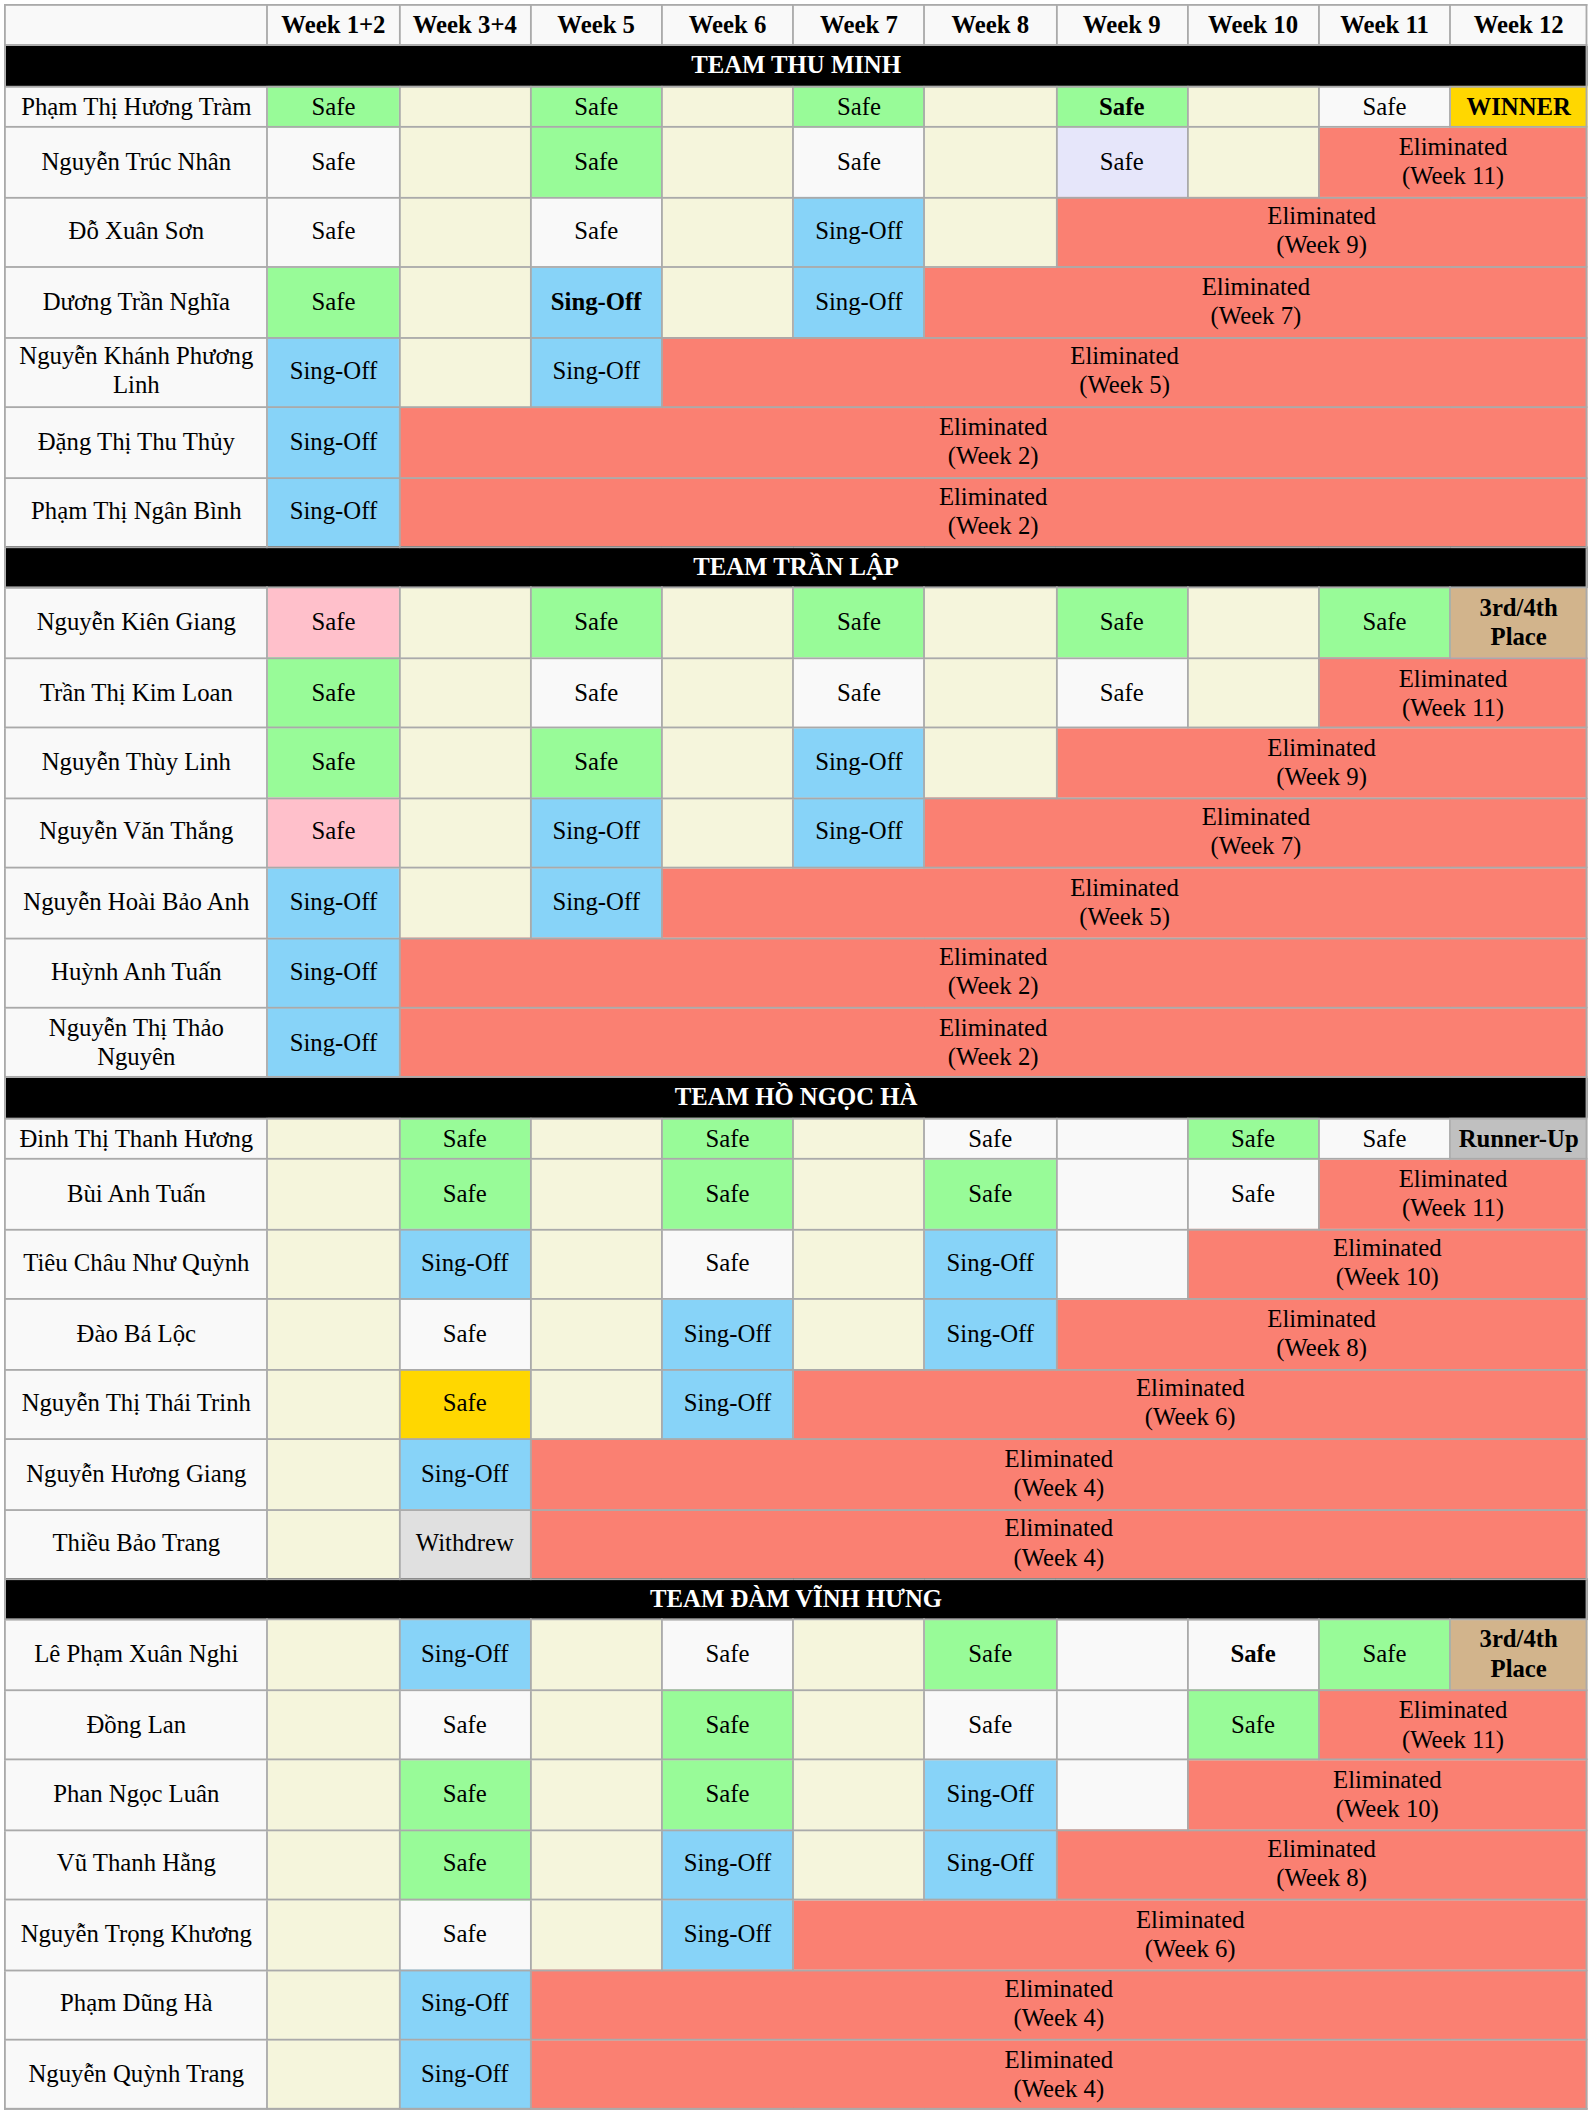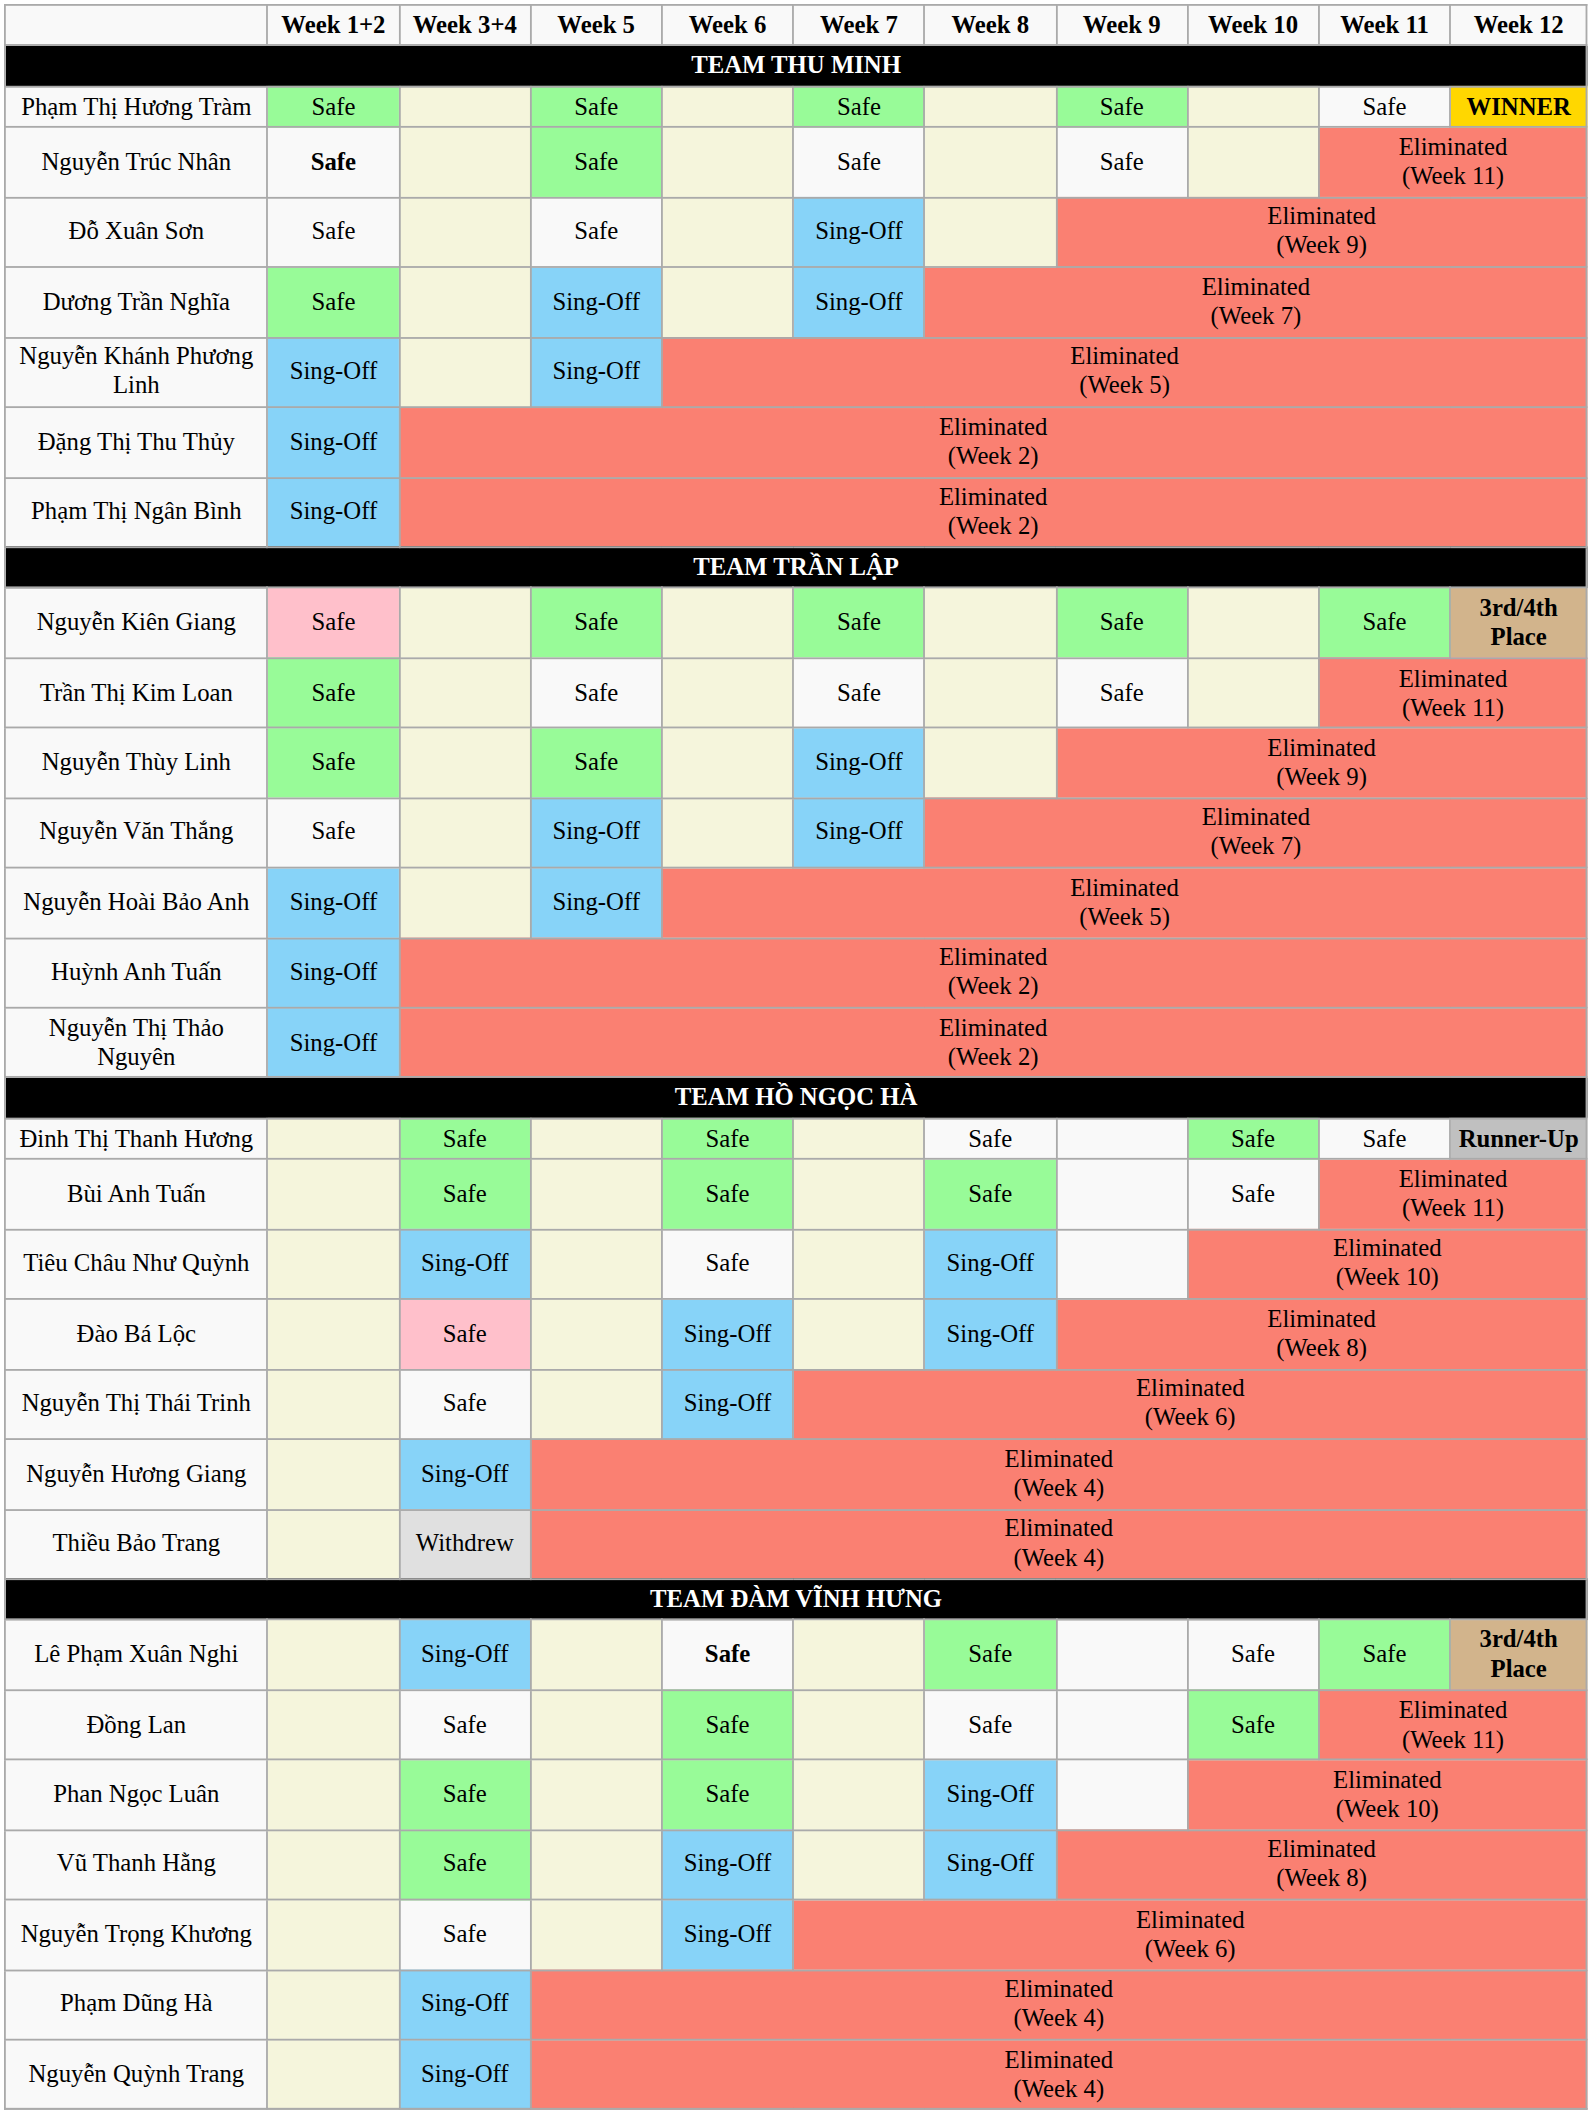(1122, 106) bold -> (1122, 106) normal
(333, 161) normal -> (333, 161) bold
(1122, 161) lavender background -> (1122, 161) no background
(596, 301) bold -> (596, 301) normal
(333, 832) pink background -> (333, 832) no background
(465, 1333) no background -> (465, 1333) pink background
(465, 1403) gold background -> (465, 1403) no background
(728, 1654) normal -> (728, 1654) bold
(1253, 1654) bold -> (1253, 1654) normal
